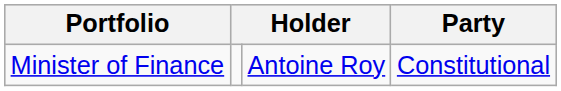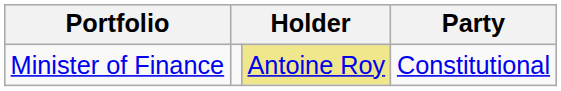(316, 64) no background -> (316, 64) khaki background
